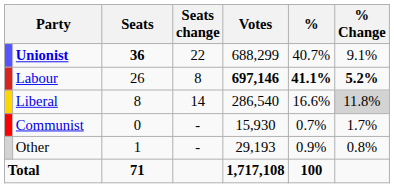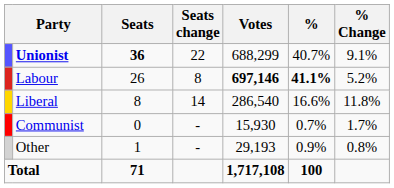(362, 78) bold -> (362, 78) normal
(362, 101) lightgrey background -> (362, 101) no background
